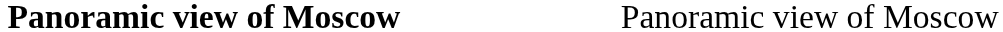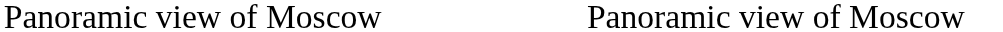(204, 17) bold -> (193, 17) normal
